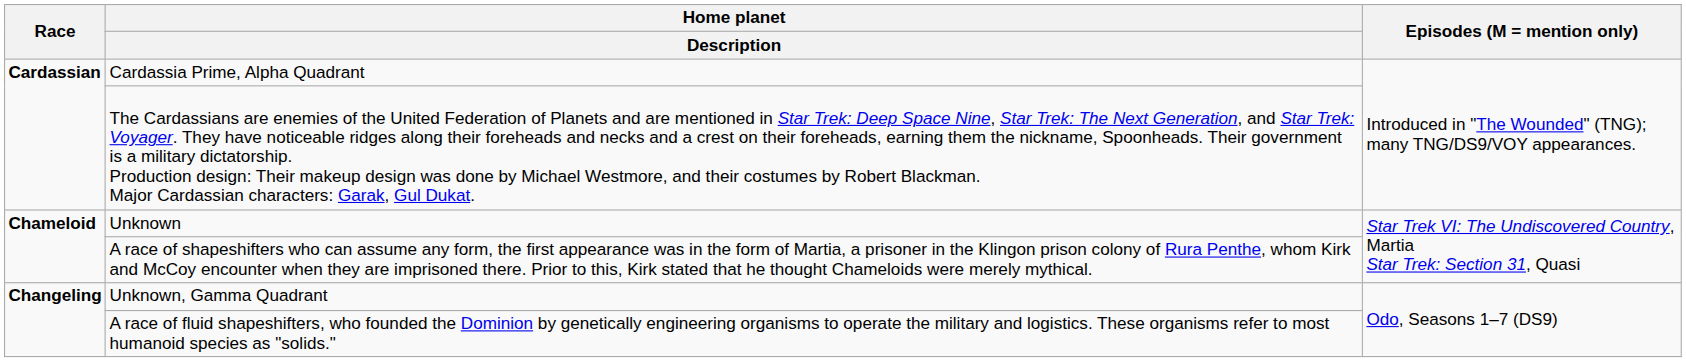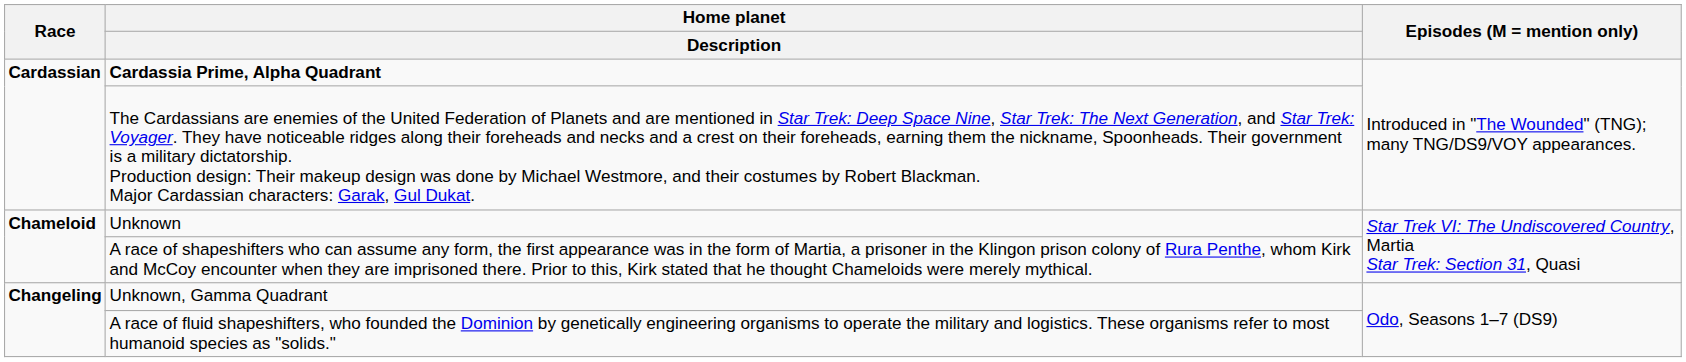(237, 72) normal -> (245, 72) bold
